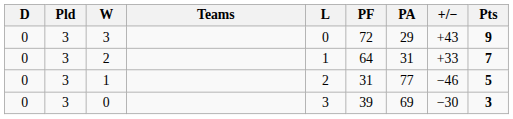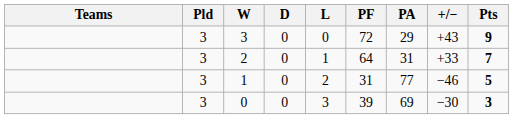columns swapped: (216, 15) <-> (25, 15)
